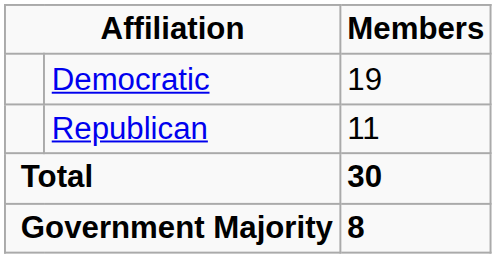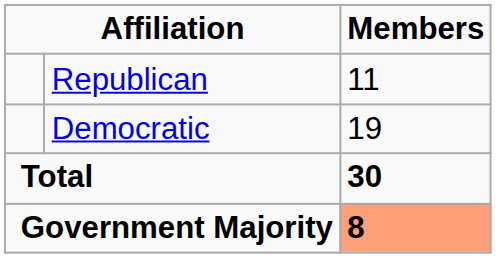rows swapped: (131, 78) <-> (130, 128)
(356, 227) no background -> (356, 227) lightsalmon background
